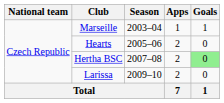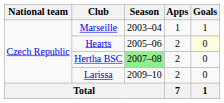(205, 43) no background -> (205, 43) lightyellow background
(144, 59) no background -> (144, 59) lightgreen background
(205, 59) lightgreen background -> (205, 59) no background
